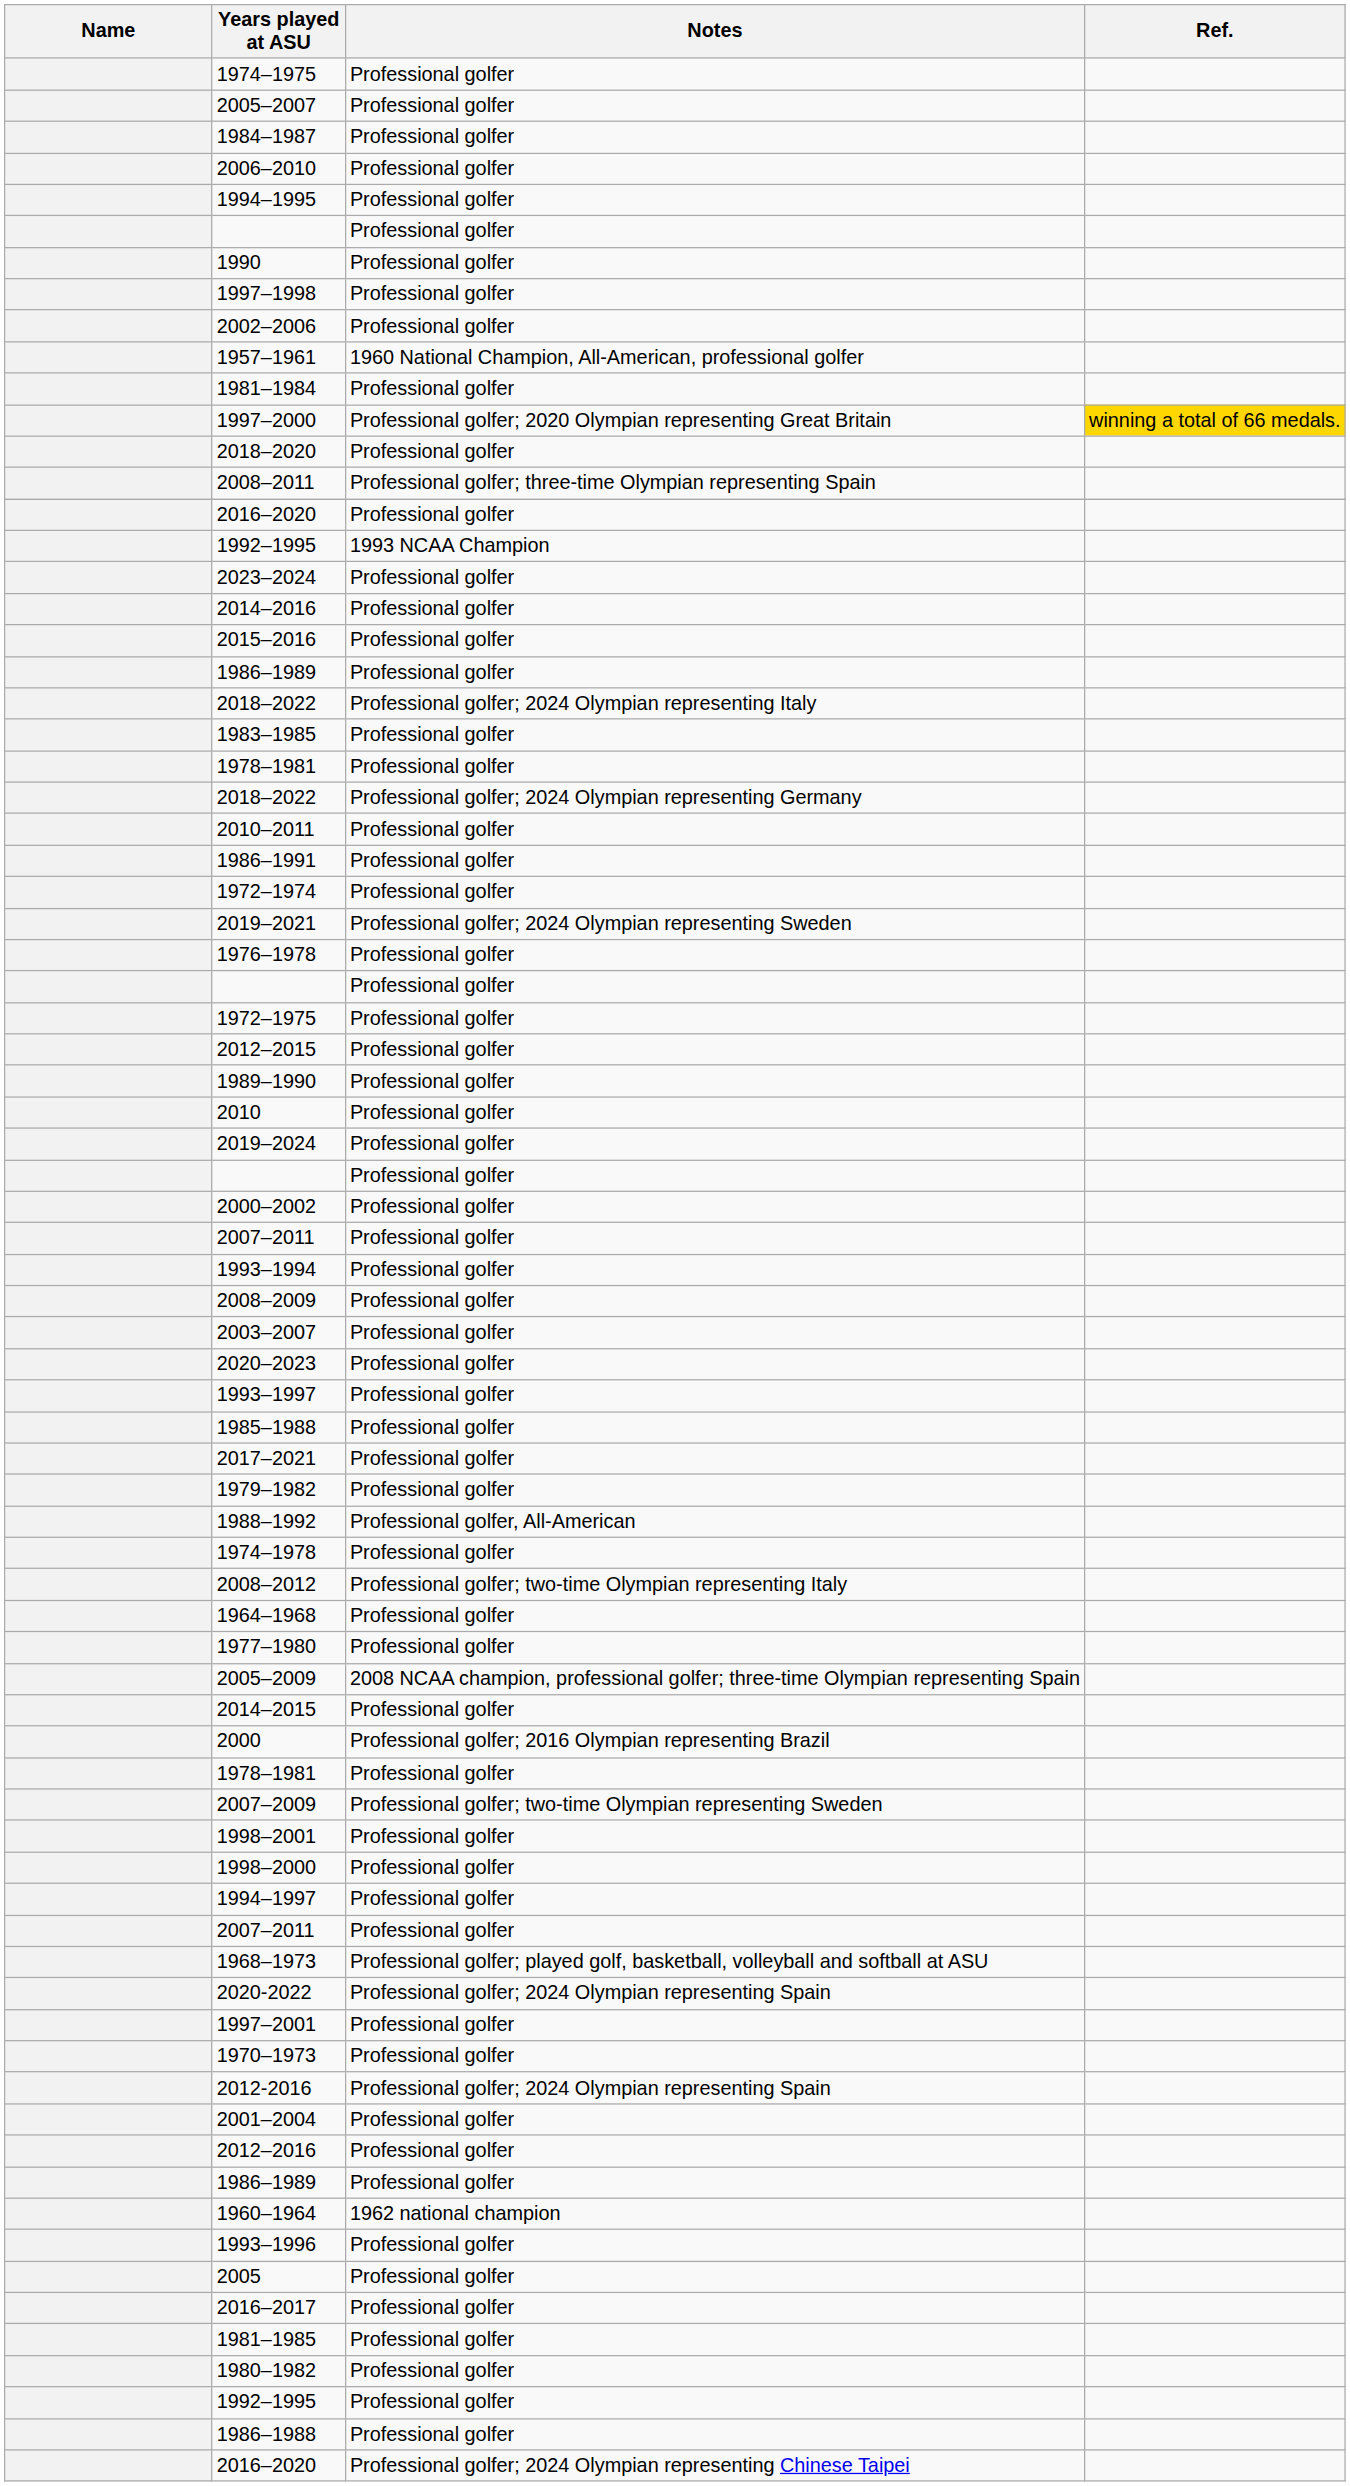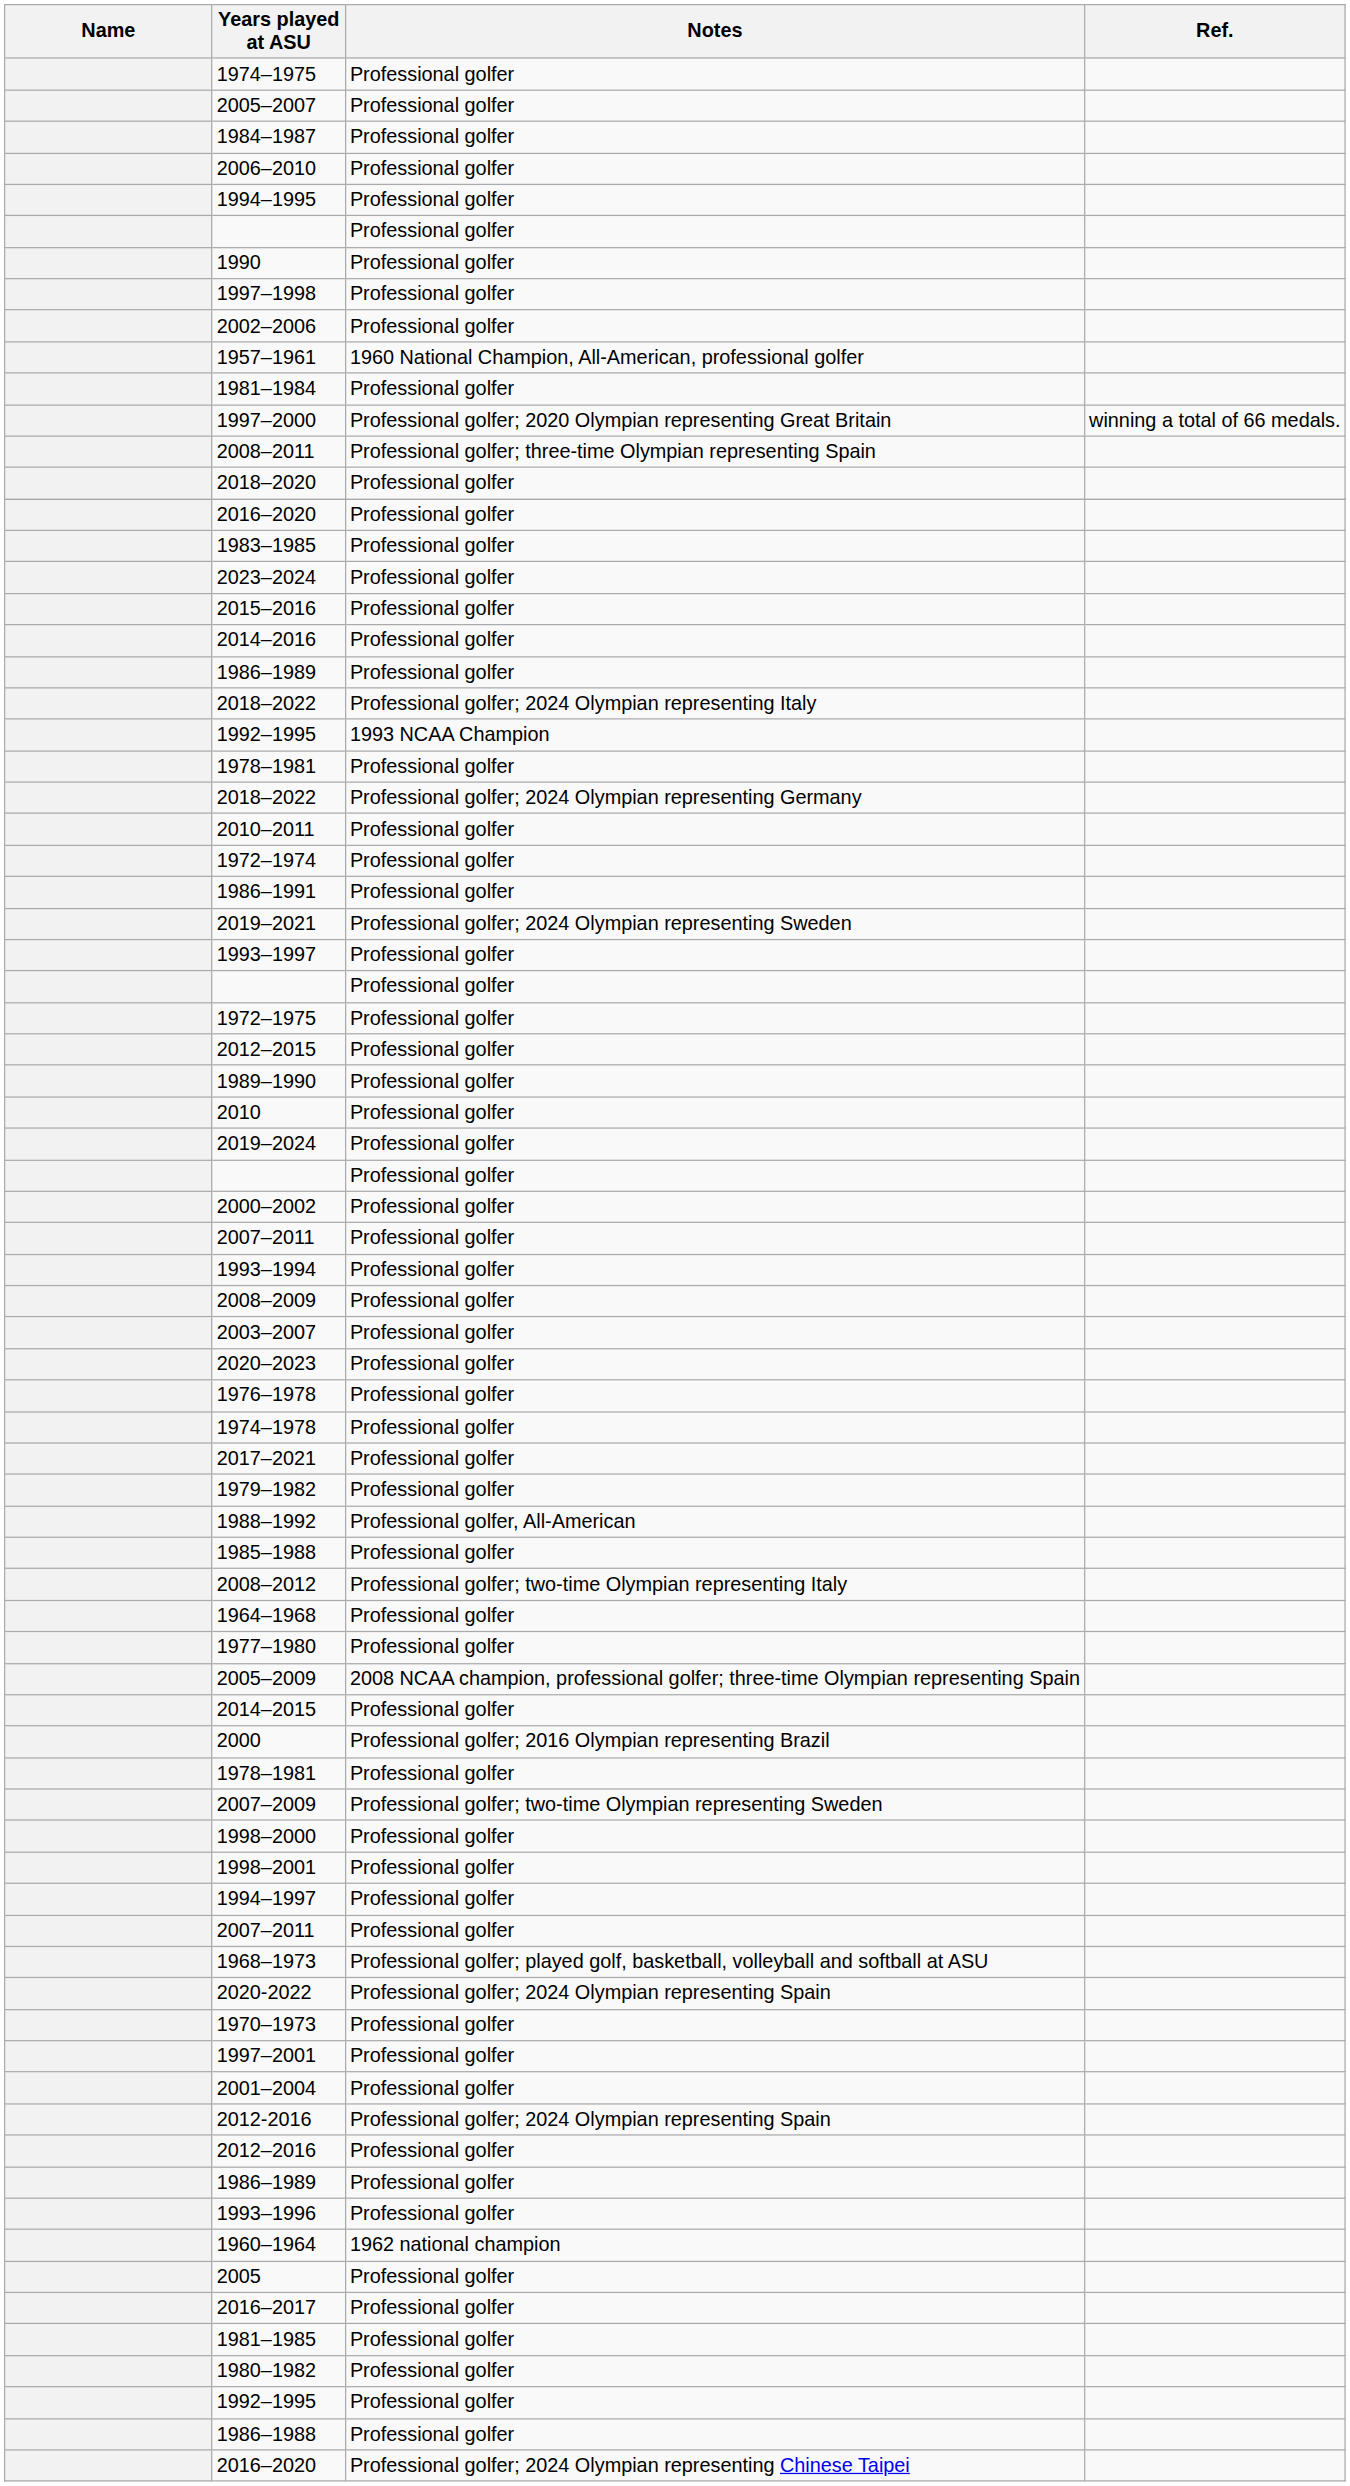(1215, 420) gold background -> (1215, 420) no background
rows swapped: (266, 451) <-> (266, 483)
rows swapped: (266, 545) <-> (266, 734)
rows swapped: (266, 640) <-> (266, 608)
rows swapped: (266, 860) <-> (266, 892)
rows swapped: (266, 1395) <-> (266, 955)
rows swapped: (266, 1427) <-> (266, 1552)
rows swapped: (266, 1867) <-> (266, 1836)
rows swapped: (266, 2056) <-> (266, 2024)
rows swapped: (264, 2087) <-> (266, 2119)
rows swapped: (266, 2245) <-> (266, 2213)
